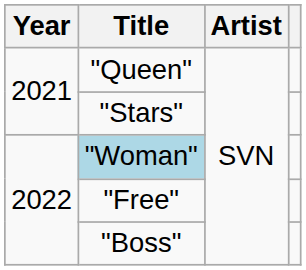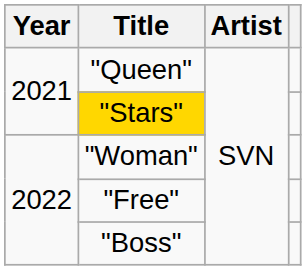(141, 112) no background -> (141, 112) gold background
(141, 156) lightblue background -> (141, 156) no background
